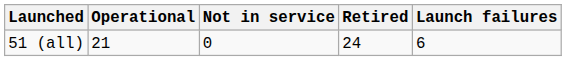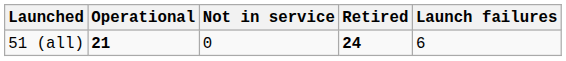(101, 43) normal -> (101, 43) bold
(352, 43) normal -> (352, 43) bold
